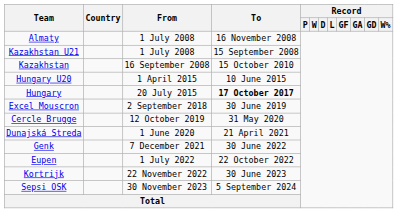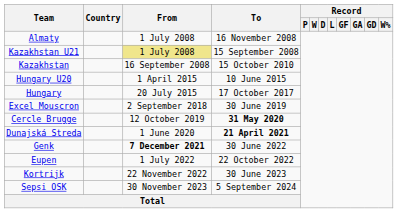(167, 52) no background -> (167, 52) khaki background
(256, 92) bold -> (256, 92) normal
(256, 120) normal -> (256, 120) bold
(256, 133) normal -> (256, 133) bold
(167, 147) normal -> (167, 147) bold
